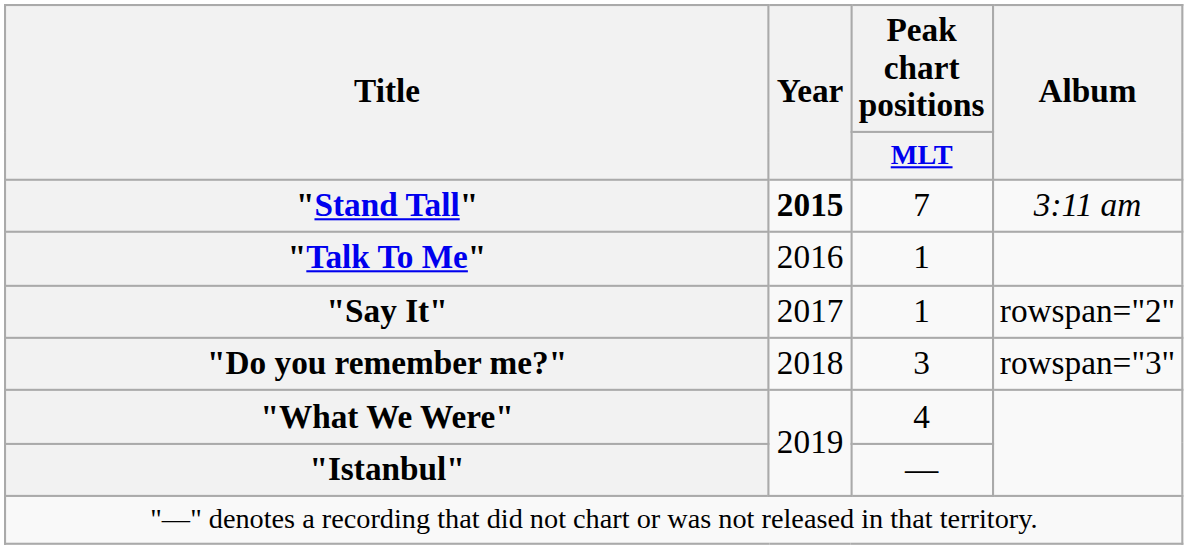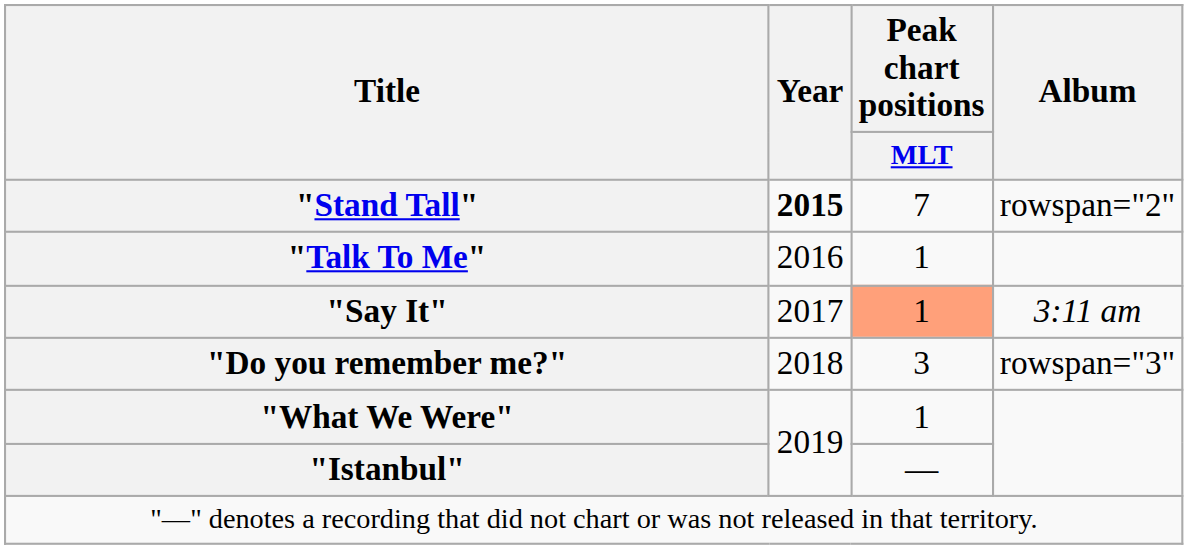(1088, 205) 3:11 am -> (1088, 205) rowspan="2"
(922, 310) no background -> (922, 310) lightsalmon background
(1088, 310) rowspan="2" -> (1088, 310) 3:11 am
(922, 416) 4 -> (922, 416) 1
